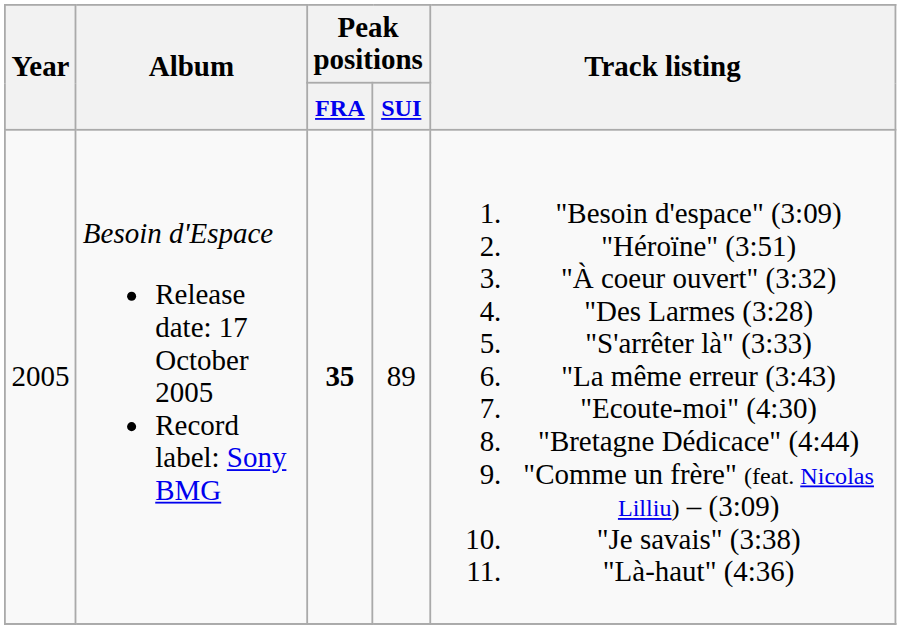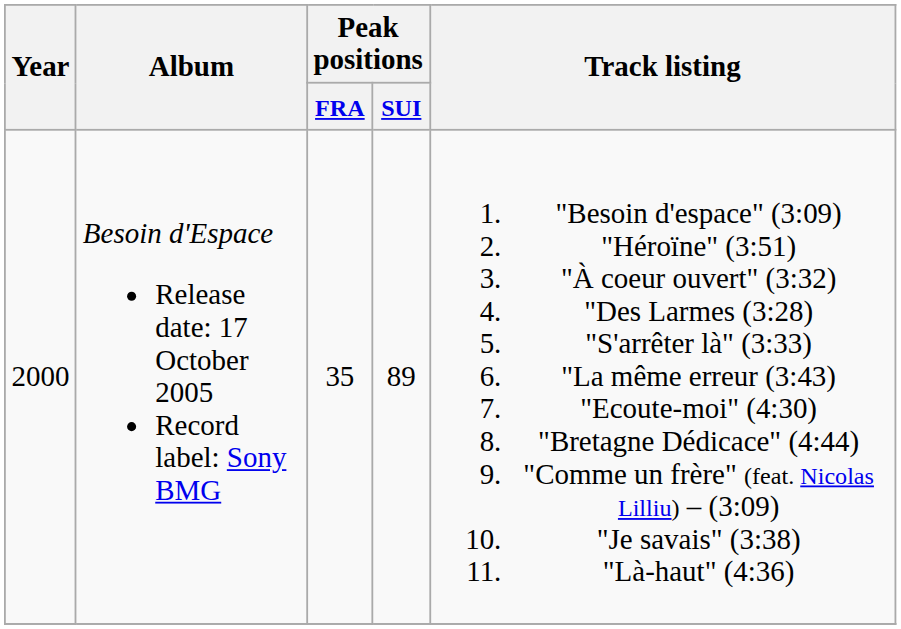(41, 376) 2005 -> (41, 376) 2000
(340, 376) bold -> (340, 376) normal
